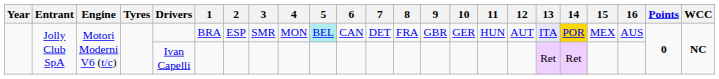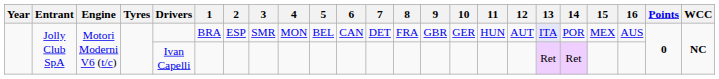(323, 32) paleturquoise background -> (323, 32) no background
(574, 32) gold background -> (574, 32) no background
